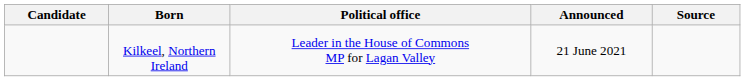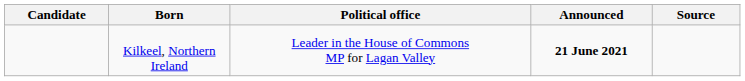(591, 50) normal -> (591, 50) bold
